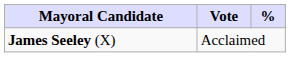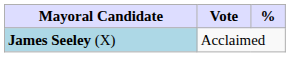(62, 39) no background -> (62, 39) lightblue background
